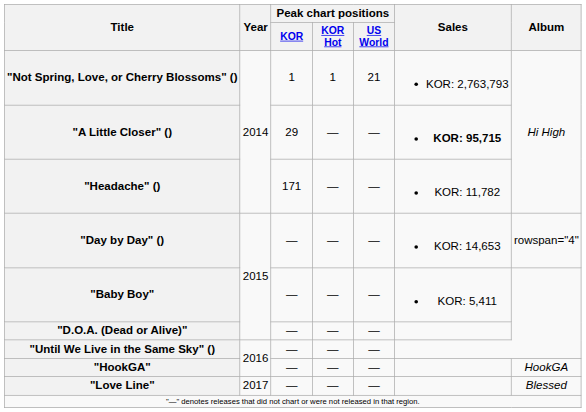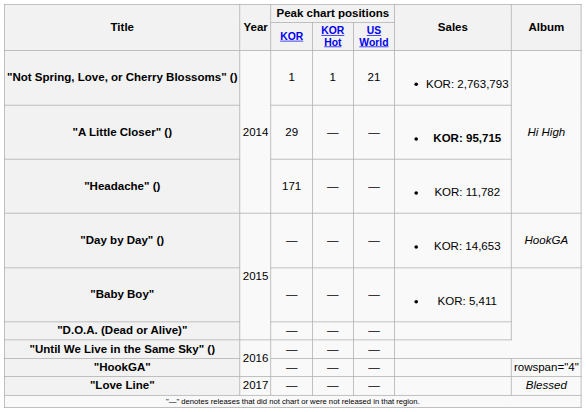(546, 240) rowspan="4" -> (546, 240) HookGA
(546, 367) HookGA -> (546, 367) rowspan="4"
